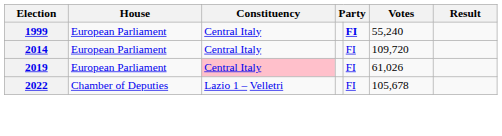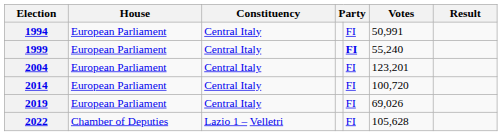+ row: (36, 31)
+ row: (36, 67)
(390, 49) 109,720 -> (390, 85) 100,720
(233, 67) pink background -> (233, 103) no background
(387, 67) 61,026 -> (387, 103) 69,026
(390, 85) 105,678 -> (390, 121) 105,628
